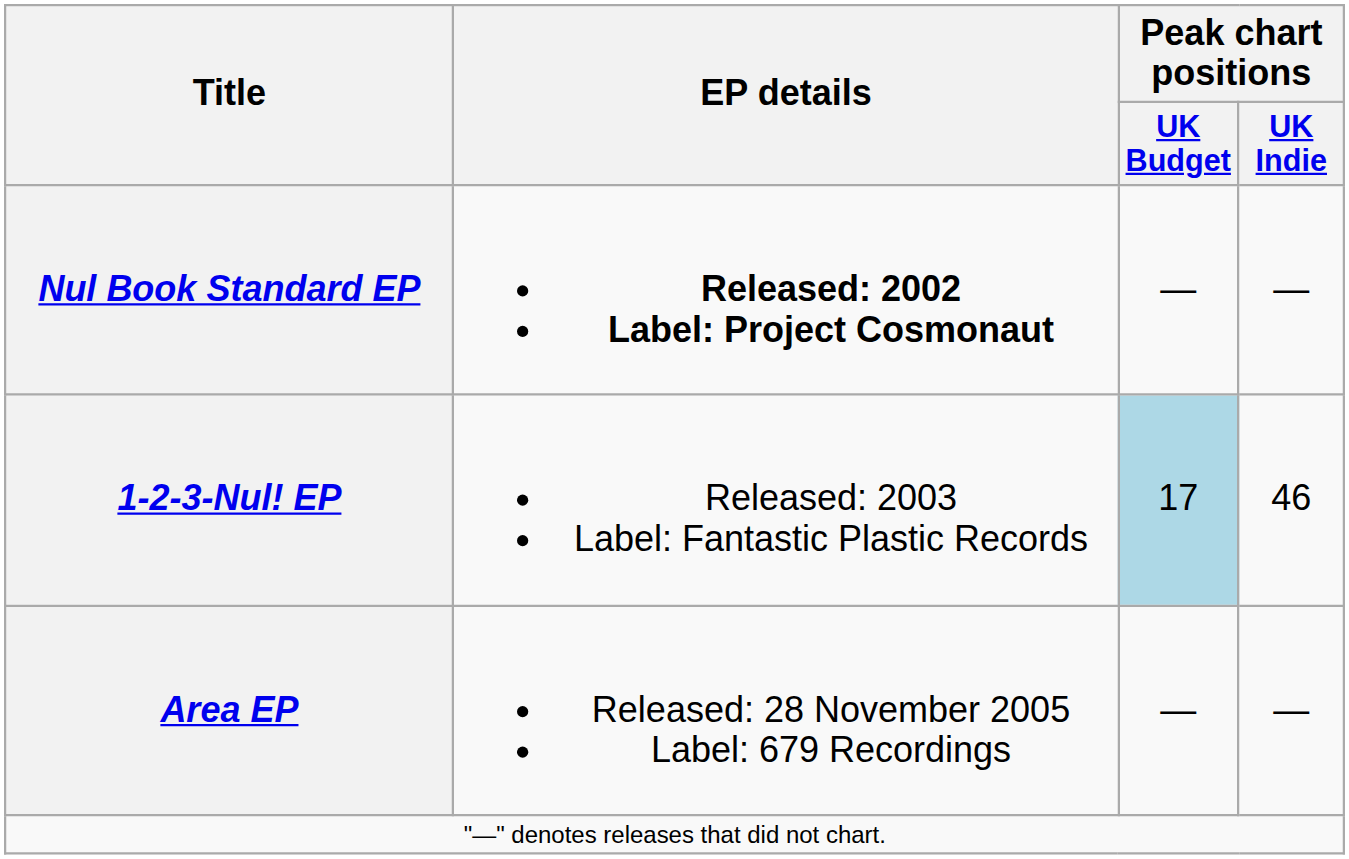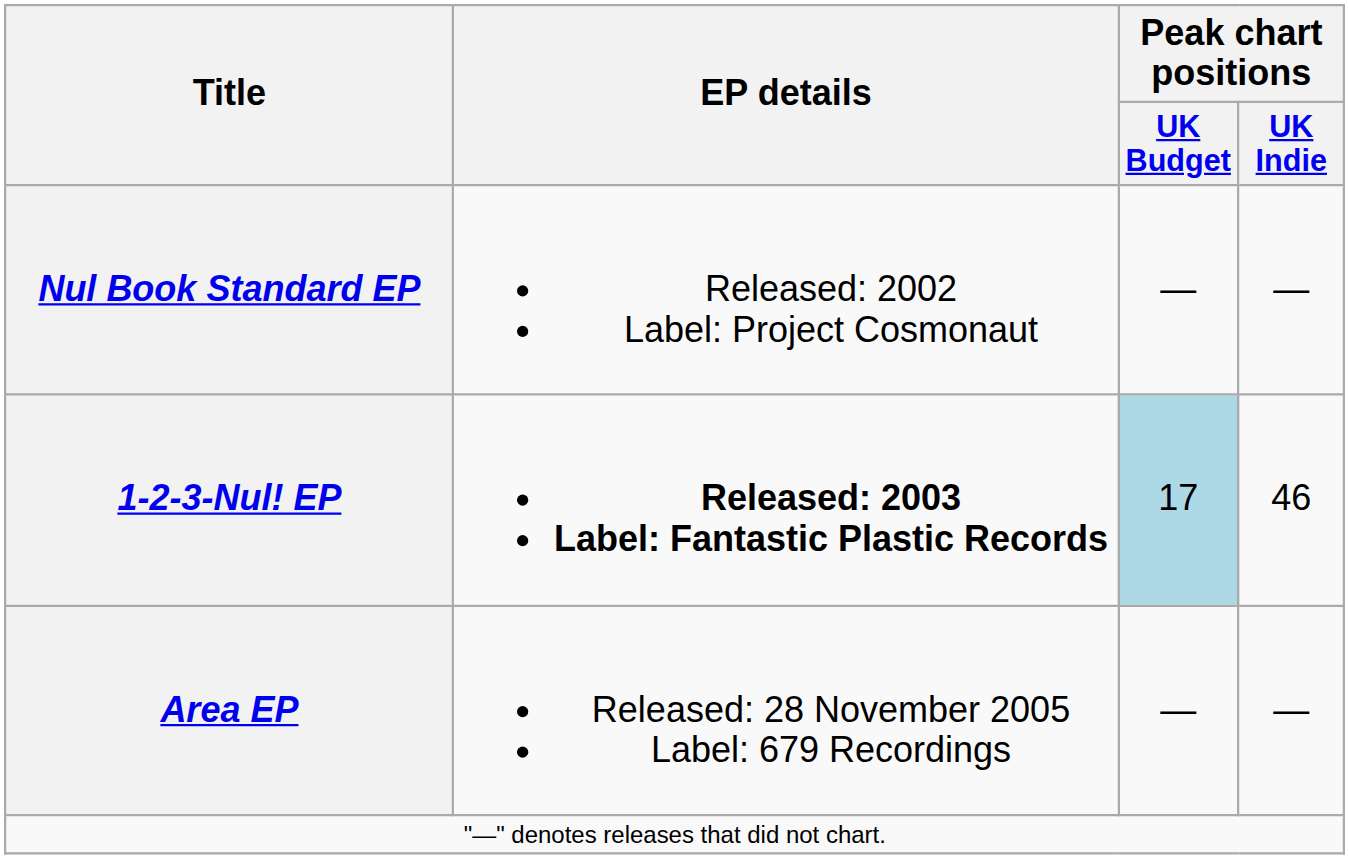(786, 310) bold -> (786, 310) normal
(786, 520) normal -> (786, 520) bold
